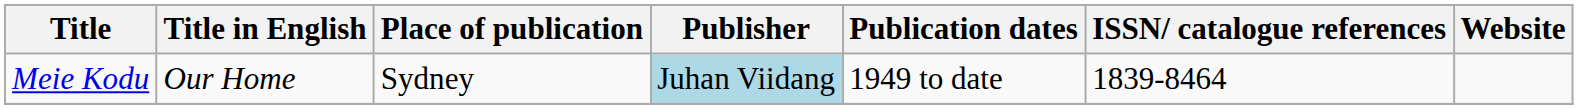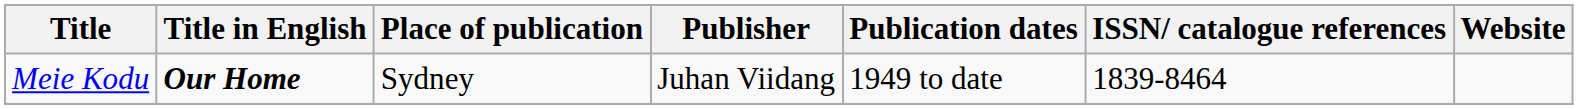(229, 78) normal -> (232, 78) bold
(746, 78) lightblue background -> (746, 78) no background
